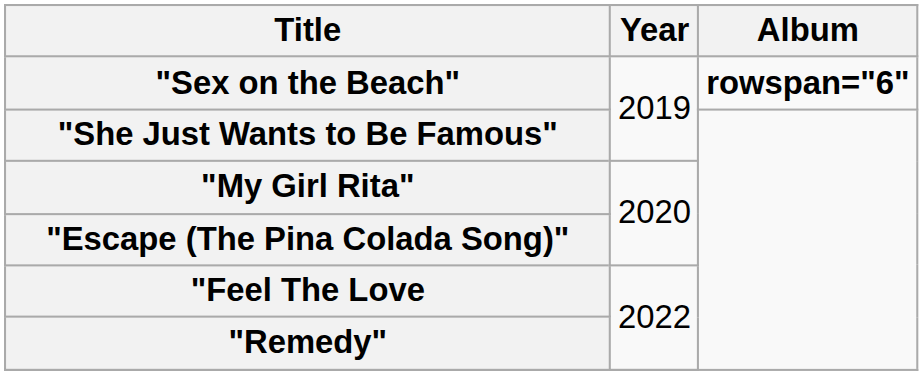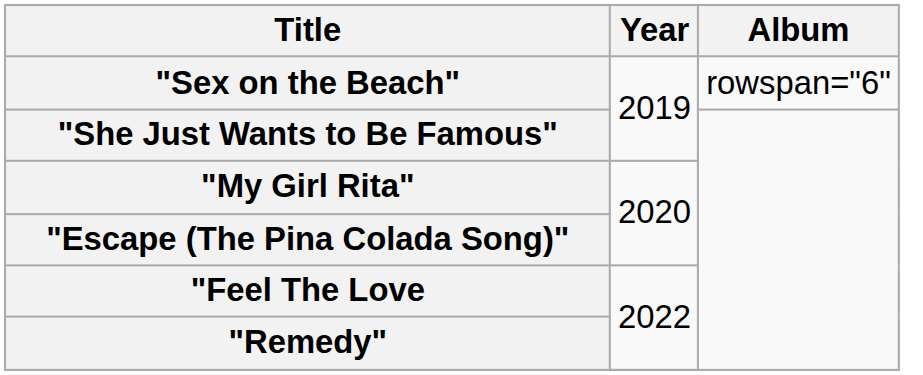(808, 82) bold -> (799, 82) normal
